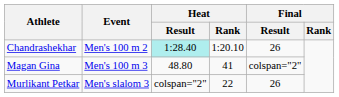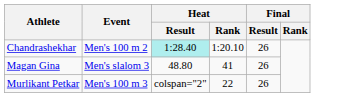(116, 66) Men's 100 m 3 -> (117, 66) Men's slalom 3
(275, 66) colspan="2" -> (263, 66) 26
(117, 83) Men's slalom 3 -> (116, 83) Men's 100 m 3
